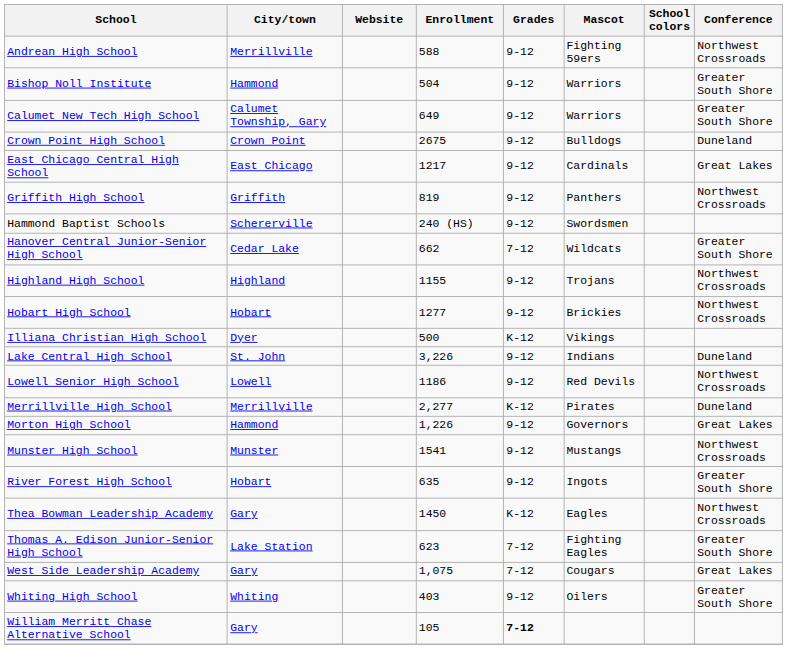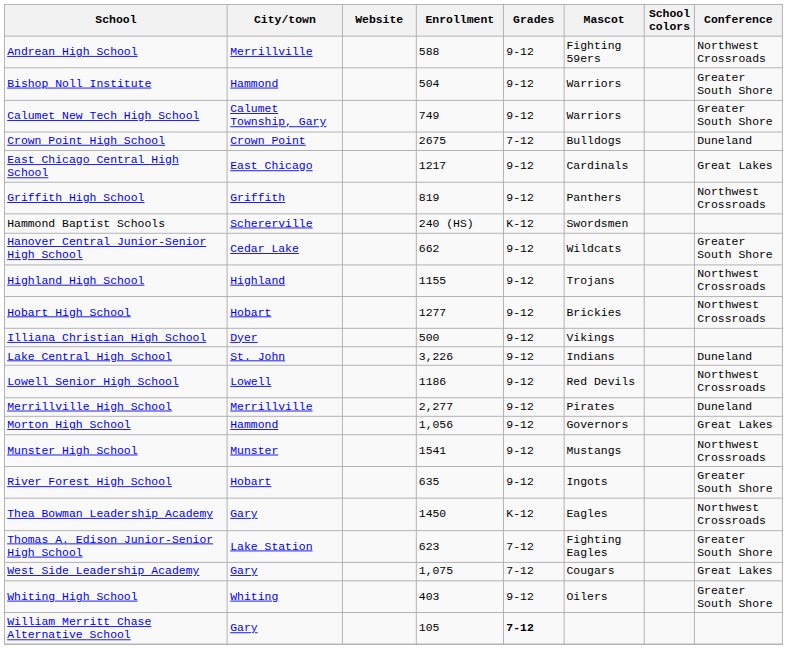(429, 116) 649 -> (429, 116) 749
(520, 141) 9-12 -> (520, 141) 7-12
(520, 223) 9-12 -> (520, 223) K-12
(520, 249) 7-12 -> (520, 249) 9-12
(520, 338) K-12 -> (520, 338) 9-12
(520, 407) K-12 -> (520, 407) 9-12
(436, 425) 1,226 -> (436, 425) 1,056
